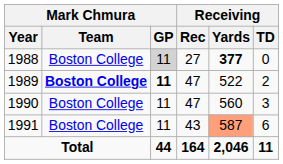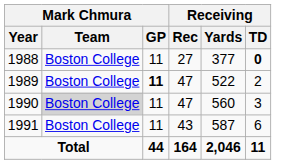(164, 59) lightgrey background -> (156, 59) no background
(231, 59) bold -> (223, 59) normal
(266, 59) normal -> (258, 59) bold
(96, 81) bold -> (92, 81) normal
(96, 103) no background -> (92, 103) lightgrey background
(231, 125) lightsalmon background -> (223, 125) no background
